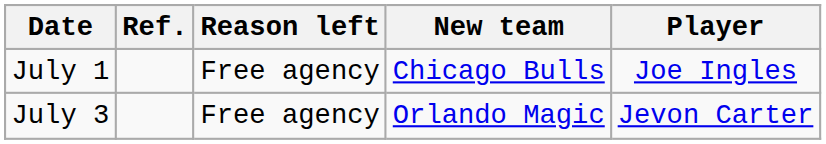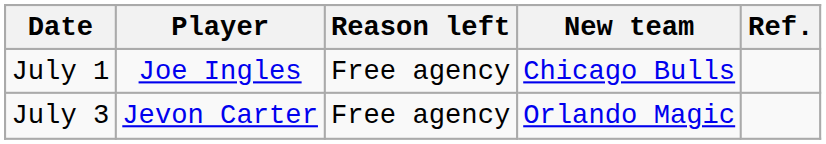columns swapped: (716, 27) <-> (155, 27)
